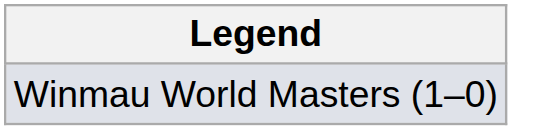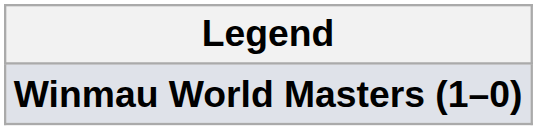(256, 93) normal -> (268, 93) bold
